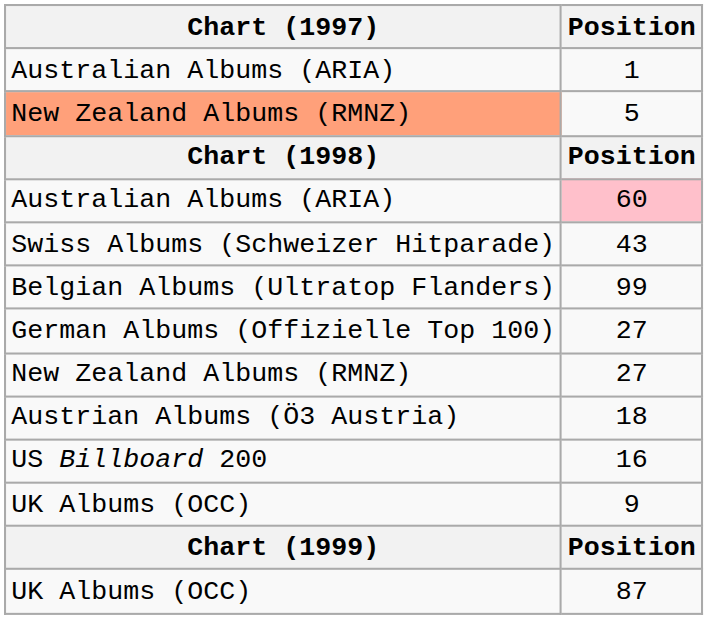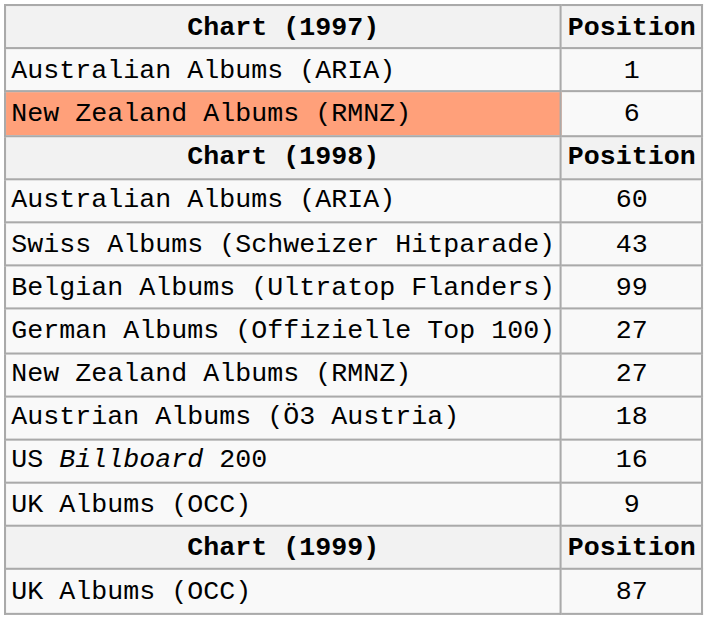(632, 114) 5 -> (632, 114) 6
(632, 200) pink background -> (632, 200) no background
